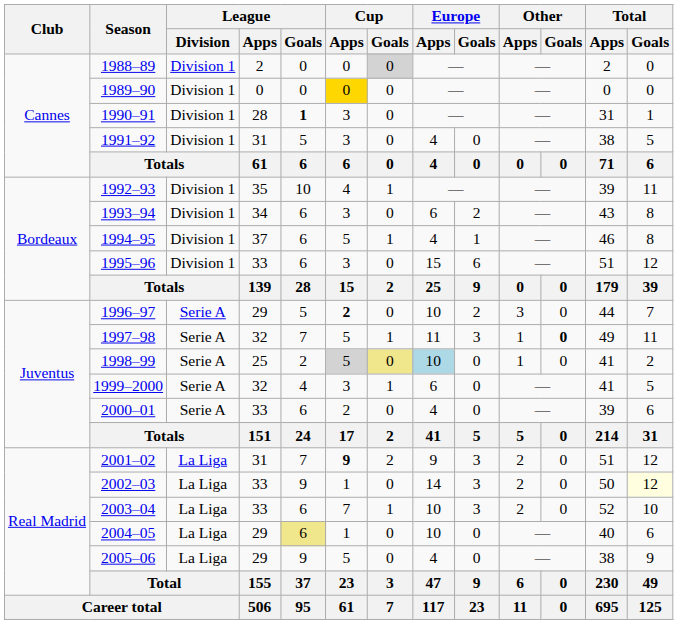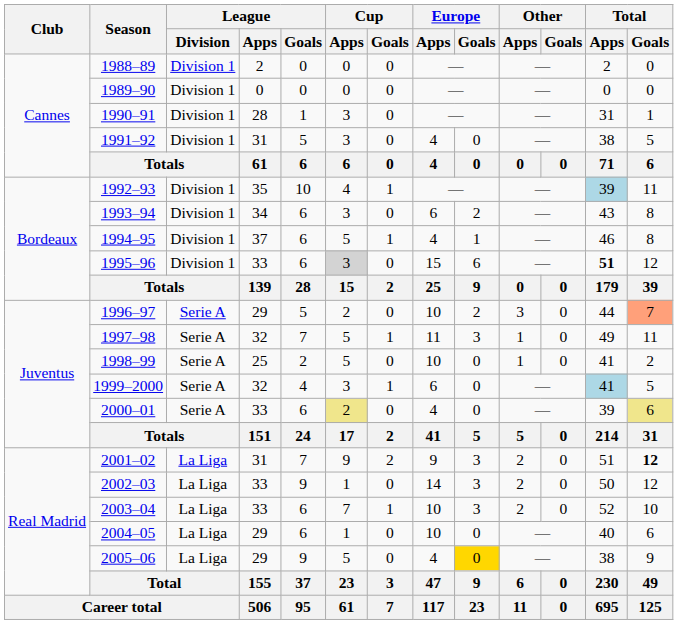(390, 66) lightgrey background -> (390, 66) no background
(347, 90) gold background -> (347, 90) no background
(303, 115) bold -> (303, 115) normal
(607, 189) no background -> (607, 189) lightblue background
(347, 262) no background -> (347, 262) lightgrey background
(607, 262) normal -> (607, 262) bold
(347, 312) bold -> (347, 312) normal
(650, 312) no background -> (650, 312) lightsalmon background
(563, 336) bold -> (563, 336) normal
(347, 361) lightgrey background -> (347, 361) no background
(390, 361) khaki background -> (390, 361) no background
(433, 361) lightblue background -> (433, 361) no background
(607, 386) no background -> (607, 386) lightblue background
(347, 410) no background -> (347, 410) khaki background
(650, 410) no background -> (650, 410) khaki background
(347, 459) bold -> (347, 459) normal
(650, 459) normal -> (650, 459) bold
(650, 484) lightyellow background -> (650, 484) no background
(303, 533) khaki background -> (303, 533) no background
(477, 558) no background -> (477, 558) gold background
